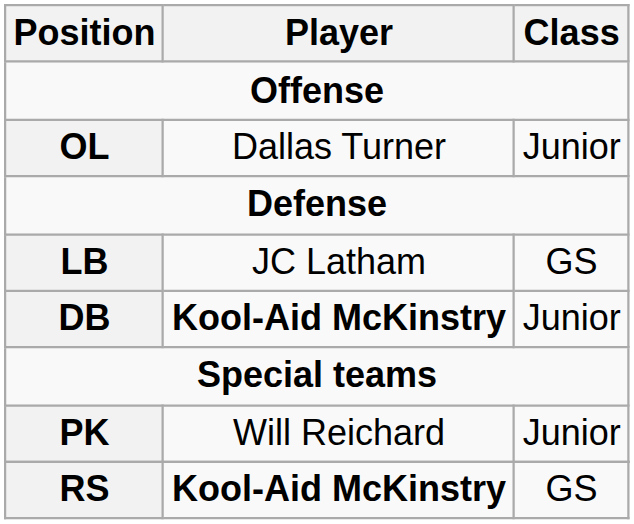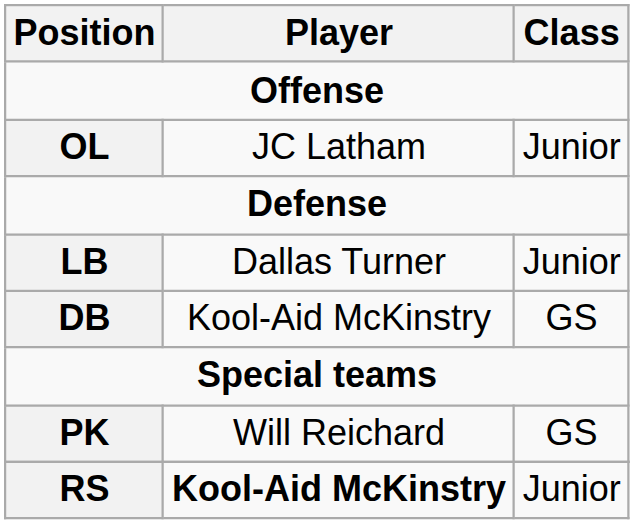(339, 147) Dallas Turner -> (339, 147) JC Latham
(339, 261) JC Latham -> (339, 261) Dallas Turner
(572, 261) GS -> (572, 261) Junior
(339, 318) bold -> (339, 318) normal
(572, 318) Junior -> (572, 318) GS
(572, 432) Junior -> (572, 432) GS
(572, 489) GS -> (572, 489) Junior
